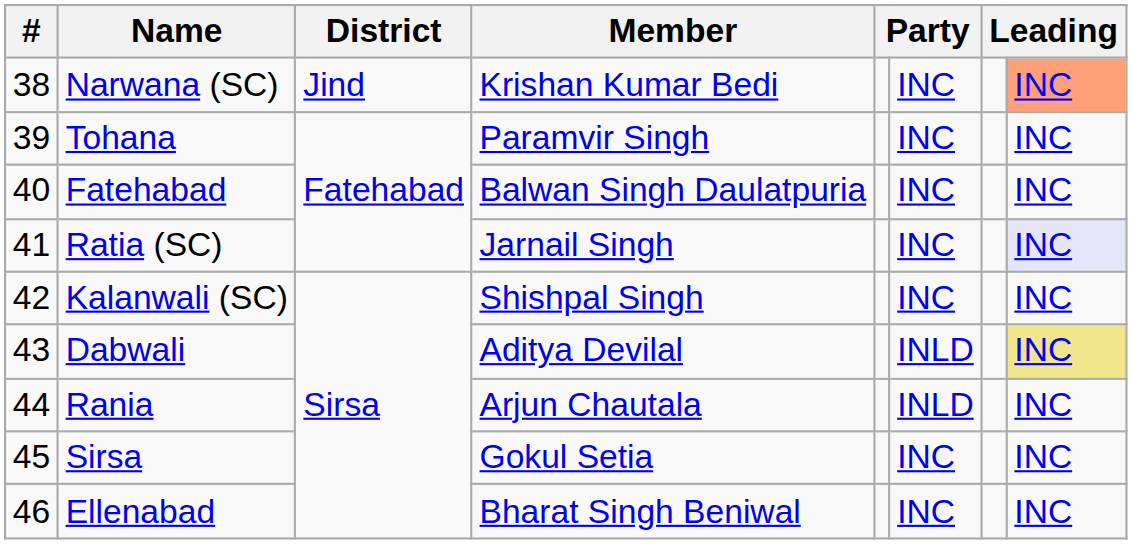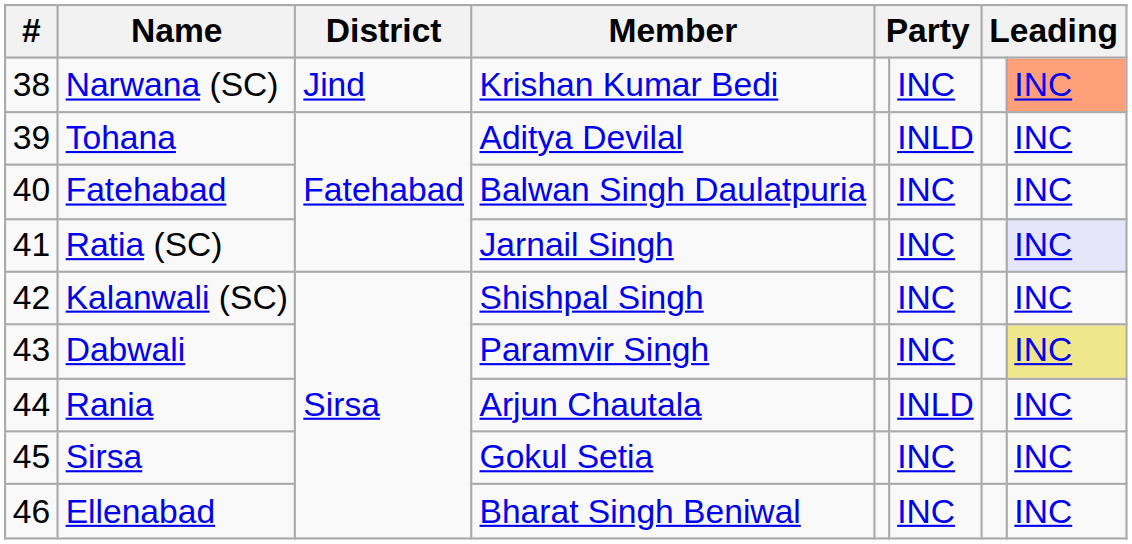(594, 137) Paramvir Singh -> (581, 137) Aditya Devilal
(926, 137) INC -> (935, 137) INLD
(581, 350) Aditya Devilal -> (594, 350) Paramvir Singh
(935, 350) INLD -> (926, 350) INC
